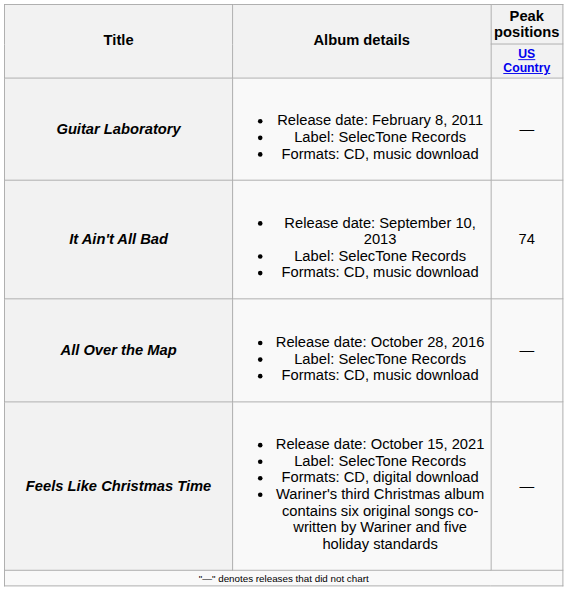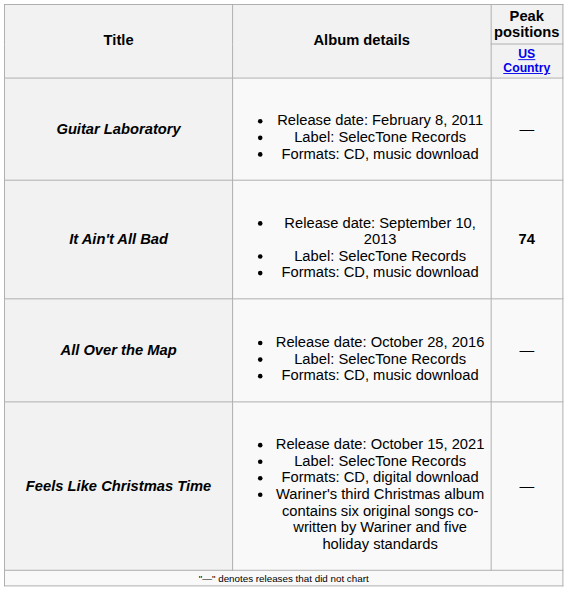(527, 239) normal -> (527, 239) bold
